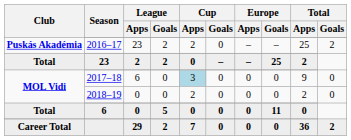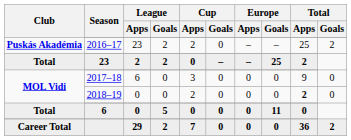(193, 78) lightblue background -> (193, 78) no background
(304, 95) normal -> (304, 95) bold
